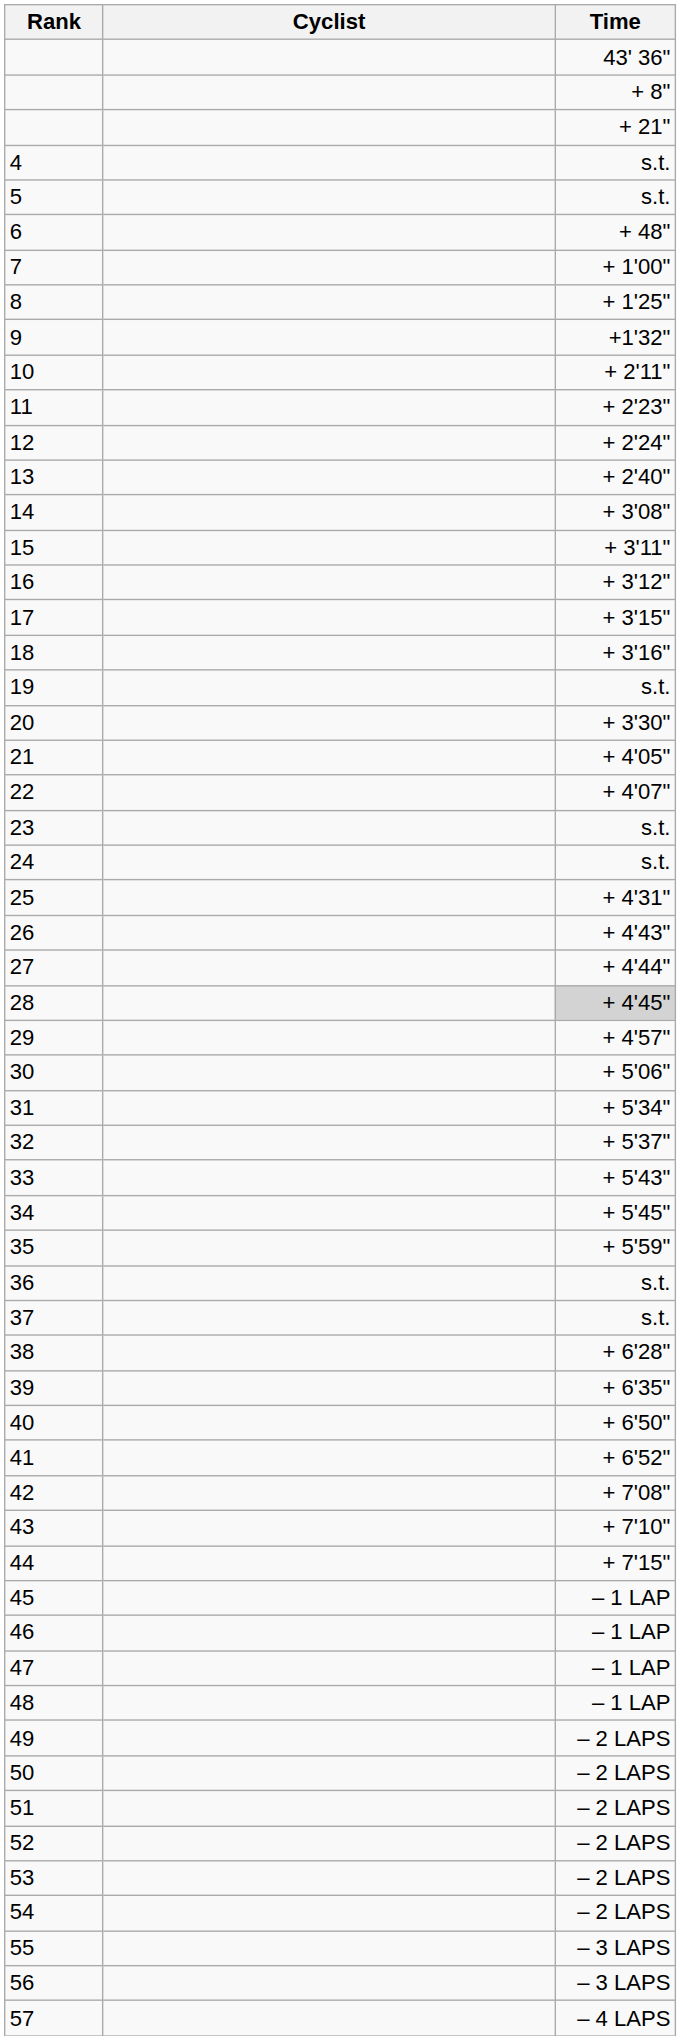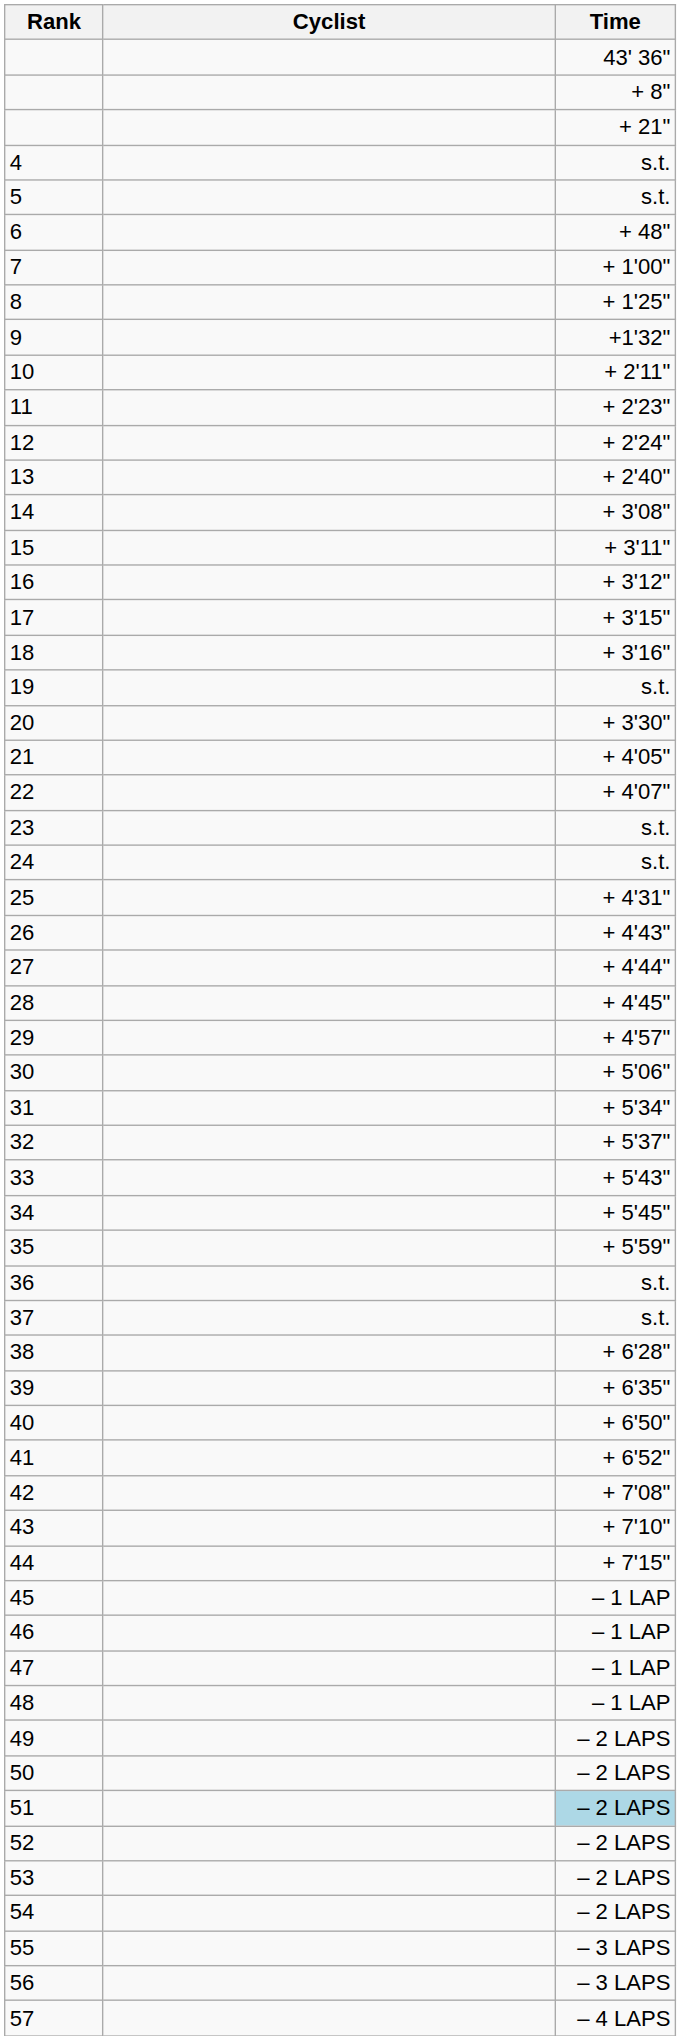(636, 1002) lightgrey background -> (636, 1002) no background
(624, 1807) no background -> (624, 1807) lightblue background
